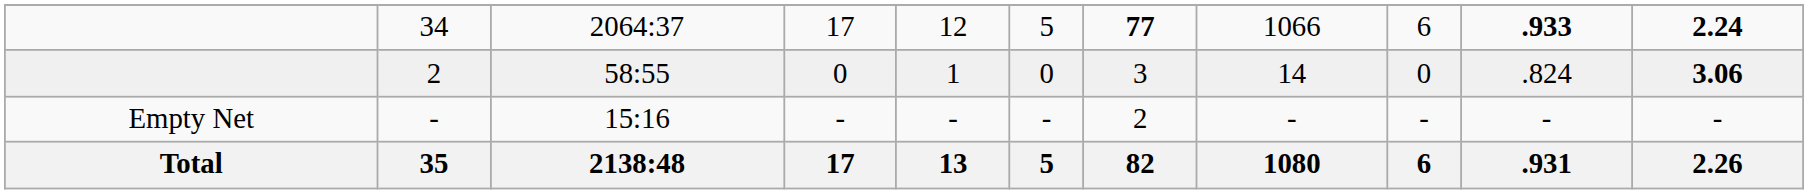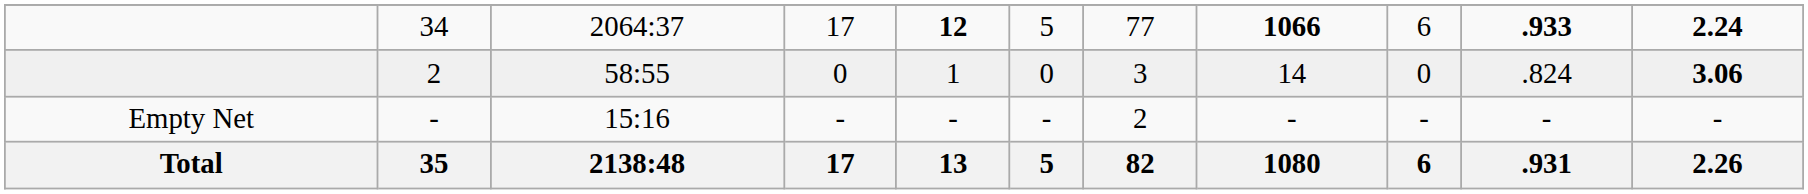(953, 27) normal -> (953, 27) bold
(1140, 27) bold -> (1140, 27) normal
(1292, 27) normal -> (1292, 27) bold
